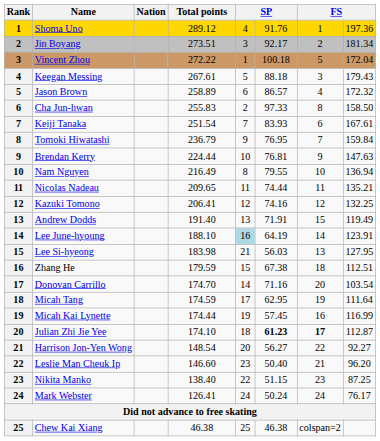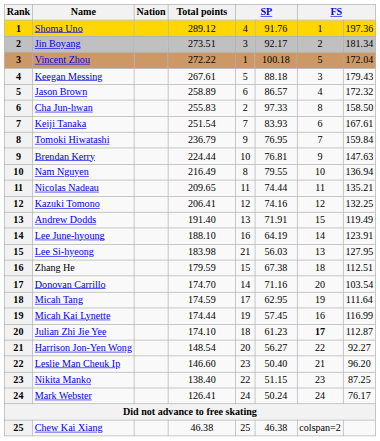(245, 236) lightblue background -> (245, 236) no background
(276, 332) bold -> (276, 332) normal
